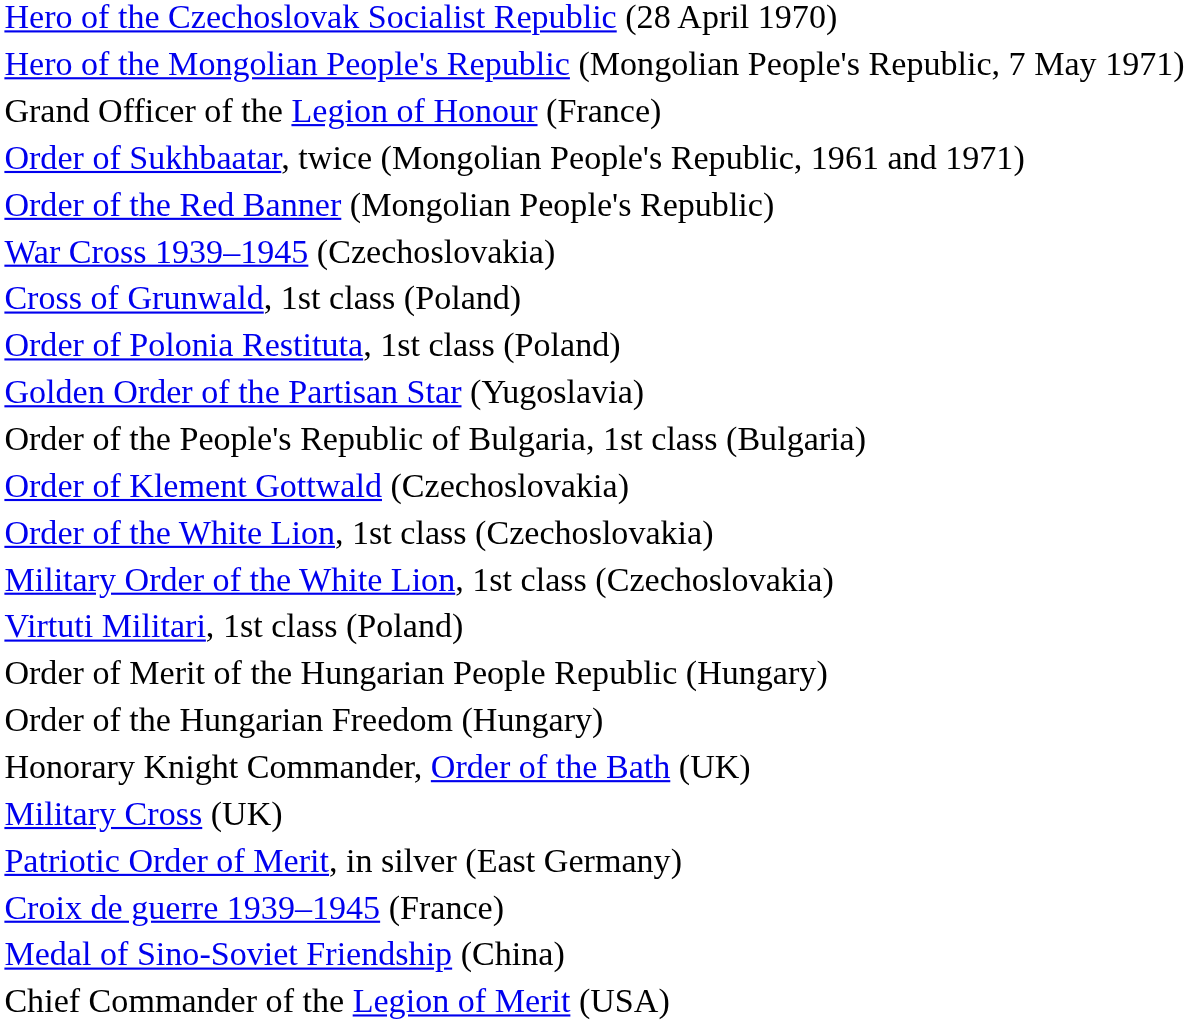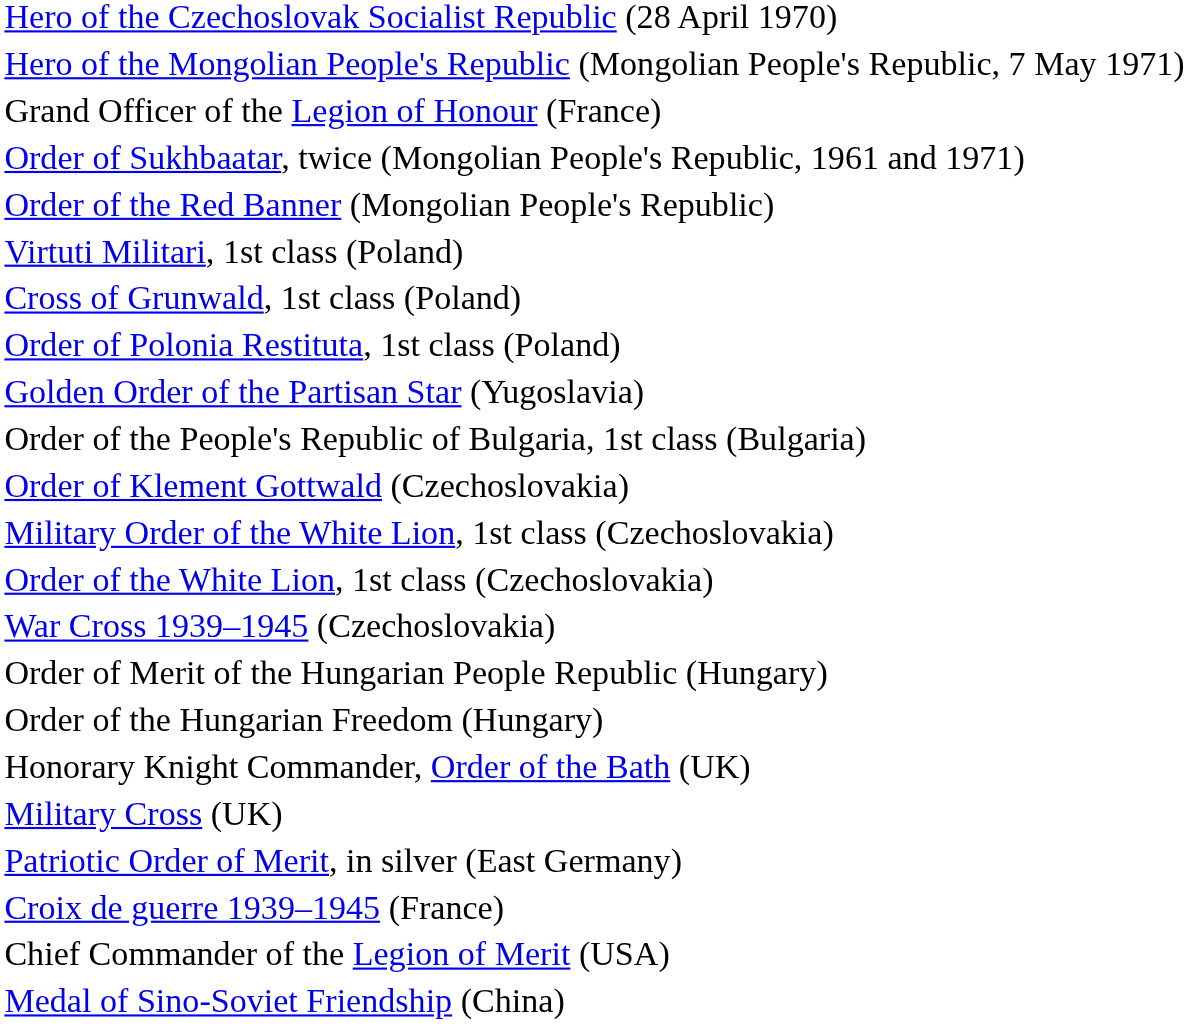(280, 251) War Cross 1939–1945 (Czechoslovakia) -> (234, 251) Virtuti Militari, 1st class (Poland)
(359, 532) Order of the White Lion, 1st class (Czechoslovakia) -> (419, 532) Military Order of the White Lion, 1st class (Czechoslovakia)
(419, 579) Military Order of the White Lion, 1st class (Czechoslovakia) -> (359, 579) Order of the White Lion, 1st class (Czechoslovakia)
(234, 626) Virtuti Militari, 1st class (Poland) -> (280, 626) War Cross 1939–1945 (Czechoslovakia)
(285, 954) Medal of Sino-Soviet Friendship (China) -> (337, 954) Chief Commander of the Legion of Merit (USA)
(337, 1001) Chief Commander of the Legion of Merit (USA) -> (285, 1001) Medal of Sino-Soviet Friendship (China)
